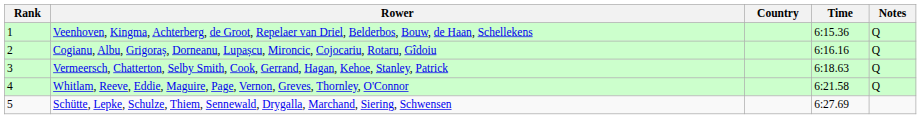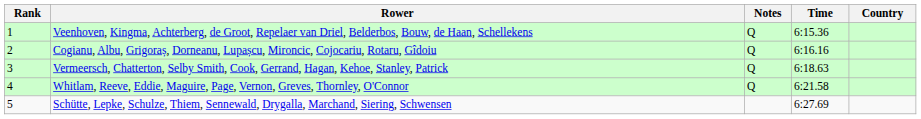columns swapped: (778, 13) <-> (893, 13)
